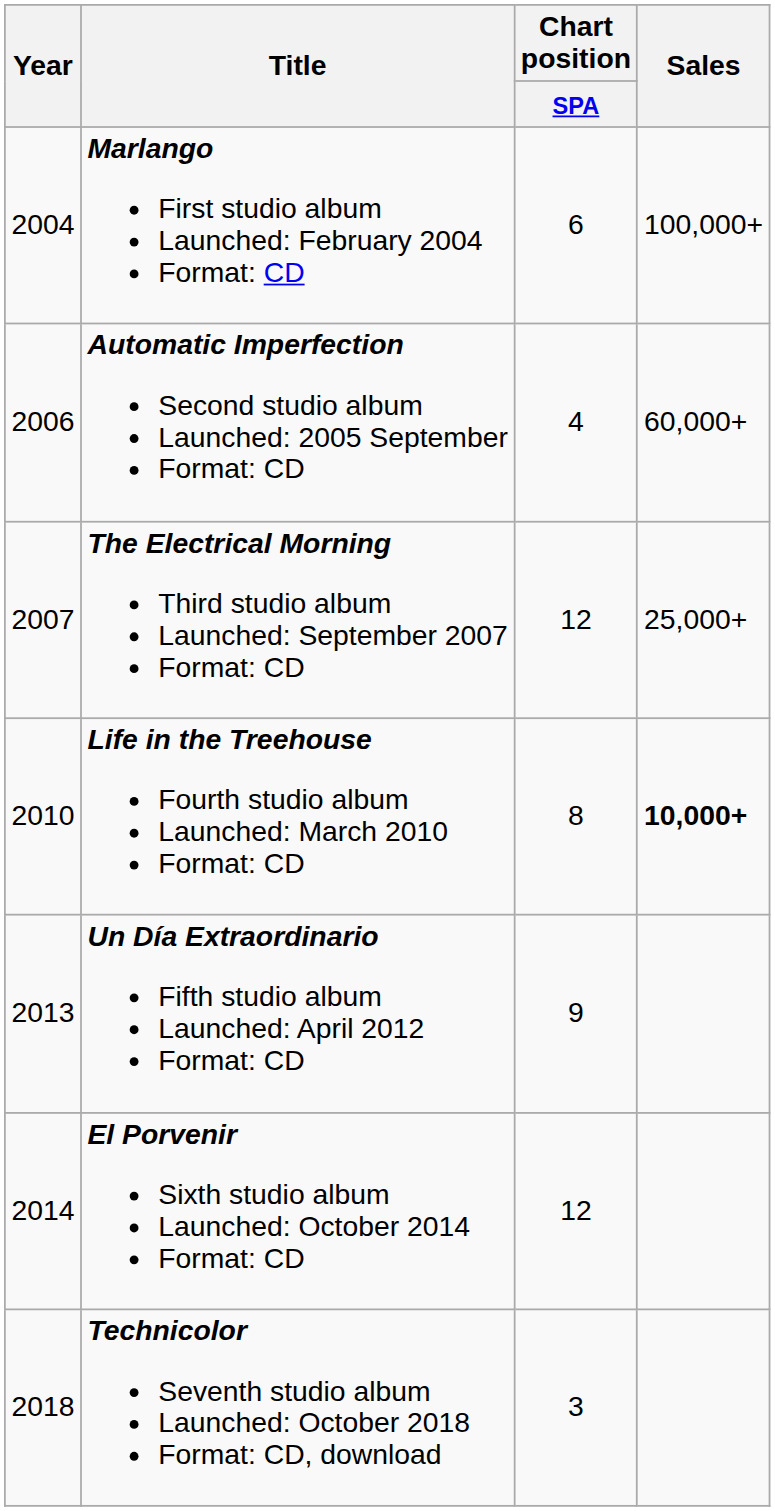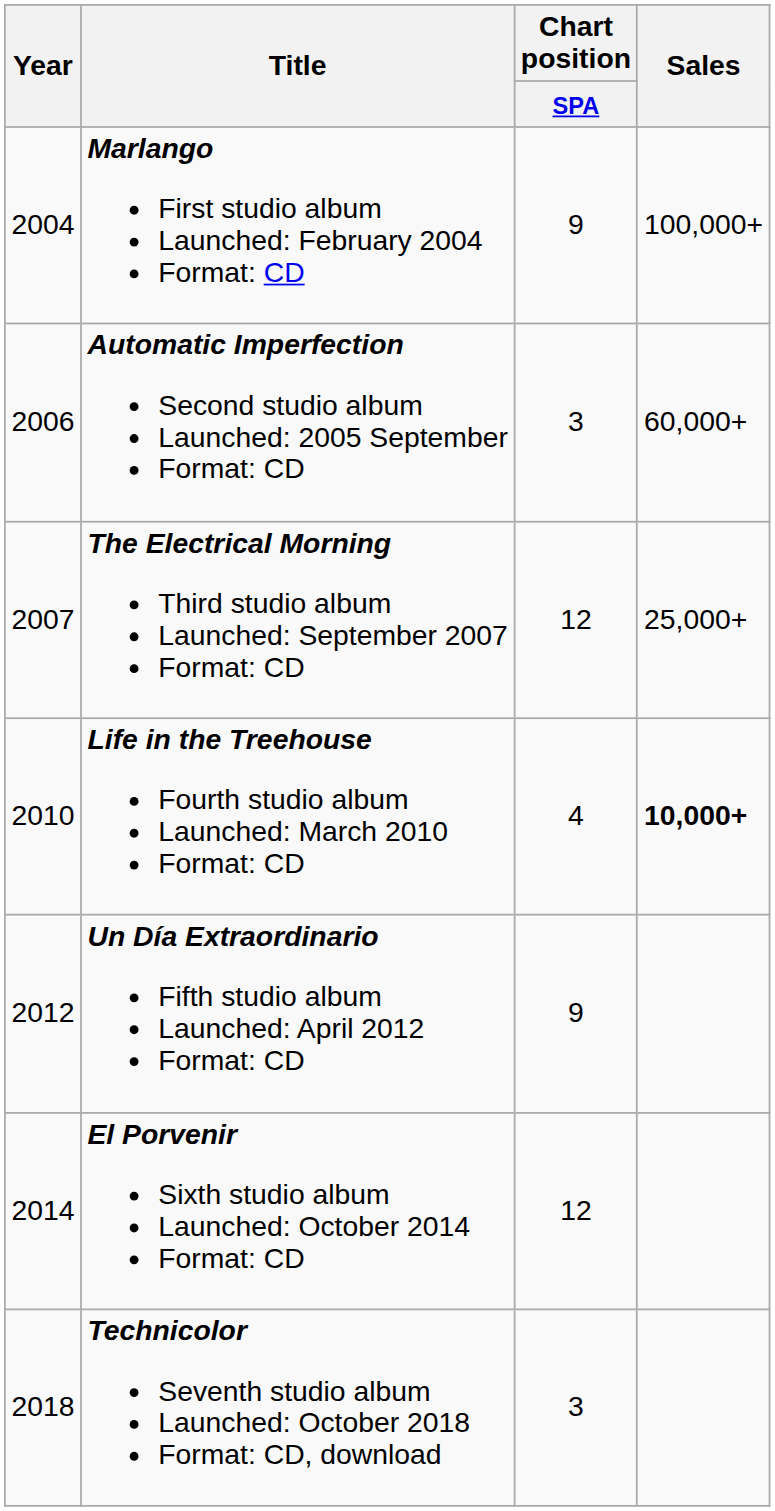(576, 224) 6 -> (576, 224) 9
(576, 421) 4 -> (576, 421) 3
(576, 816) 8 -> (576, 816) 4
(43, 1013) 2013 -> (43, 1013) 2012
